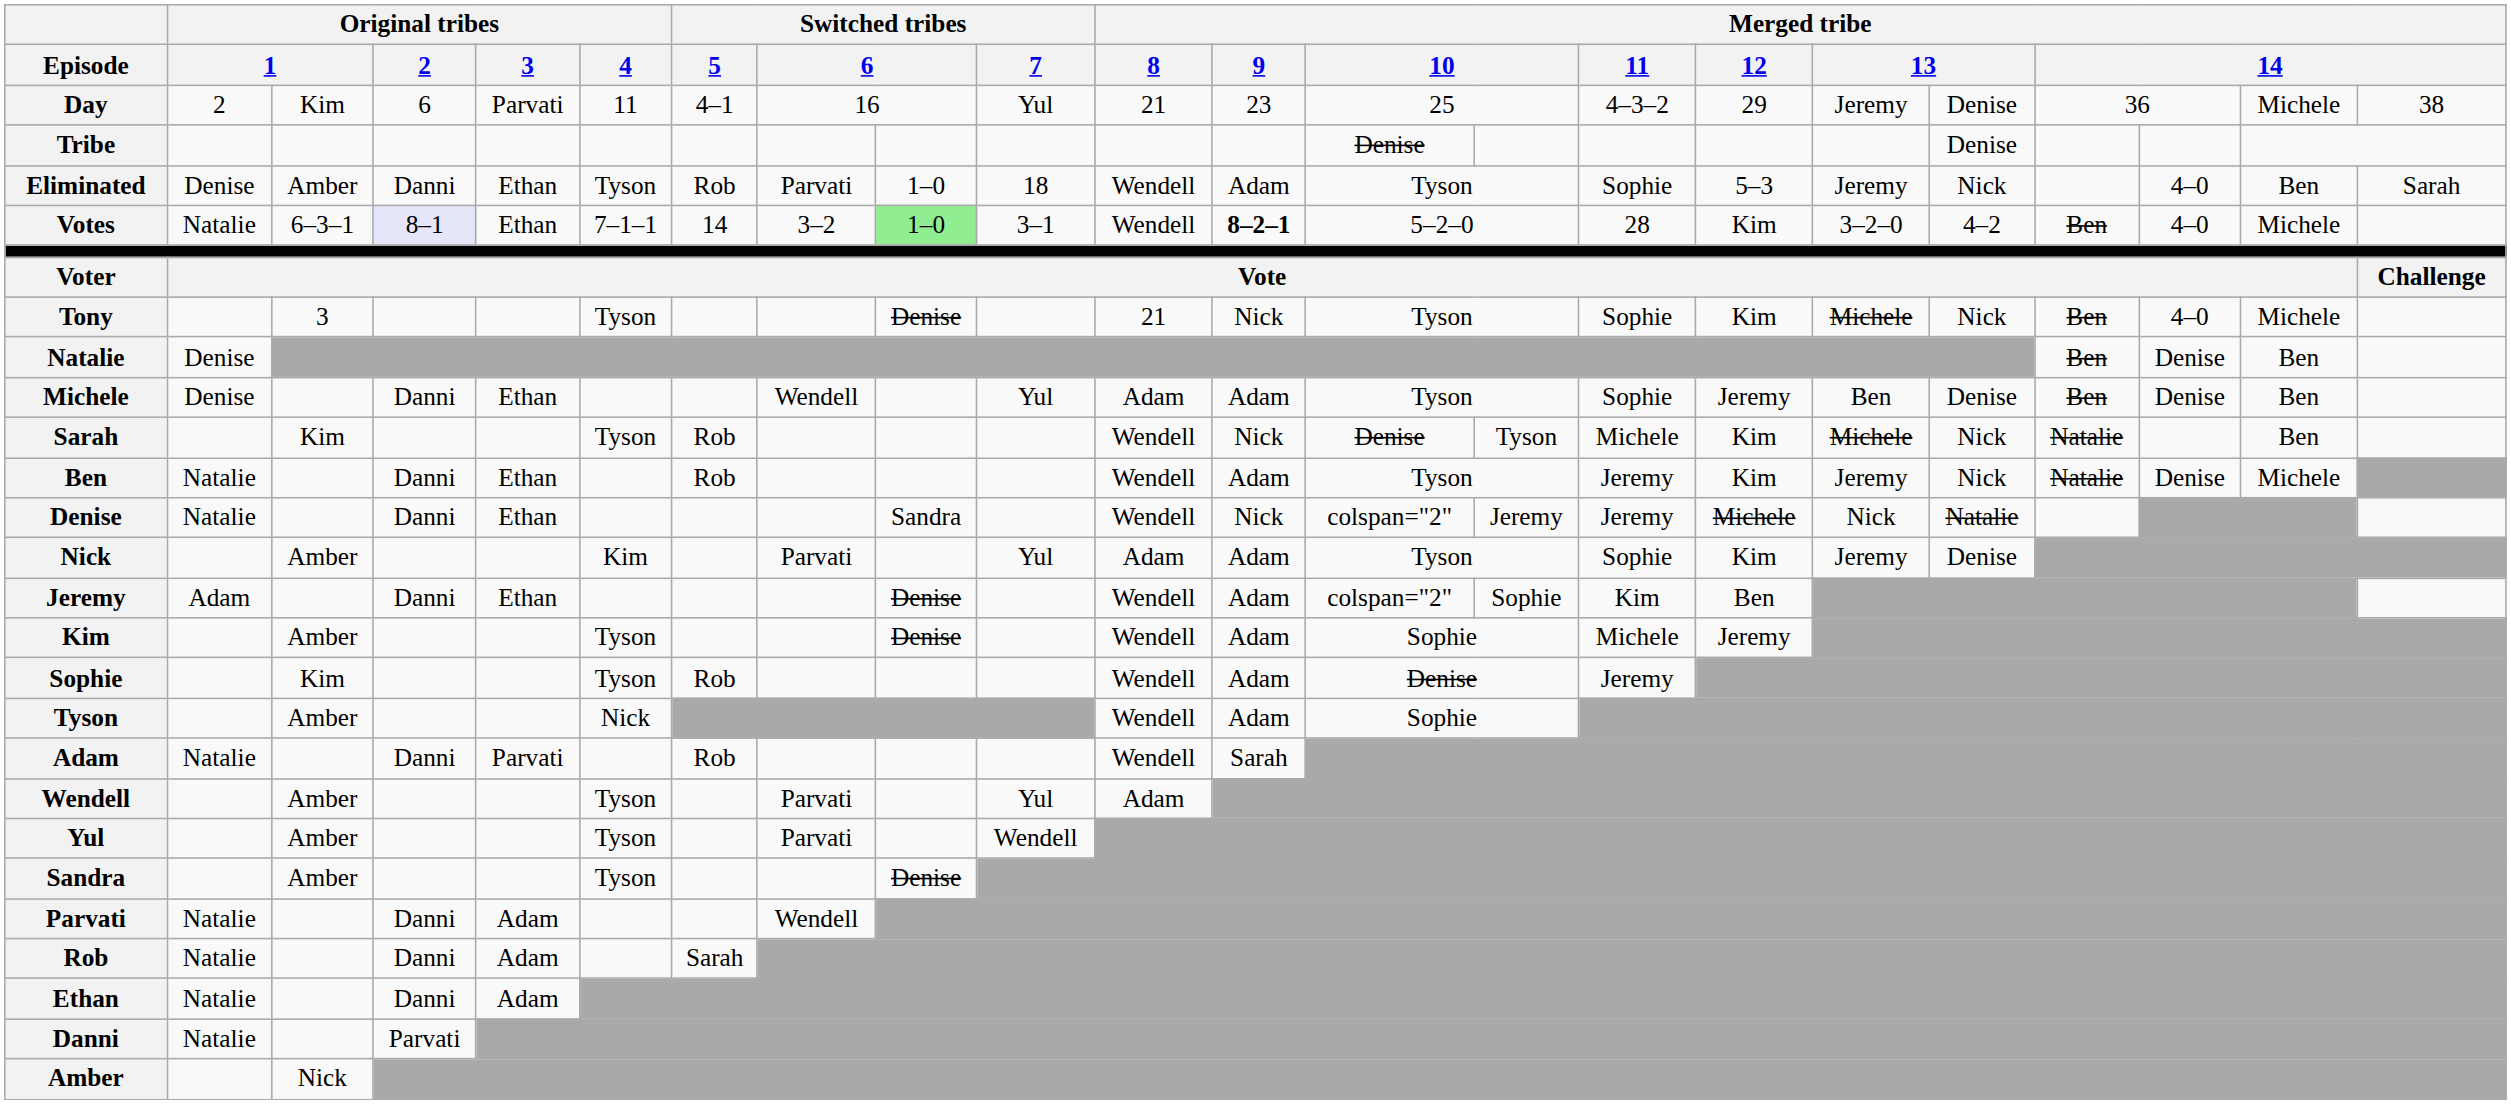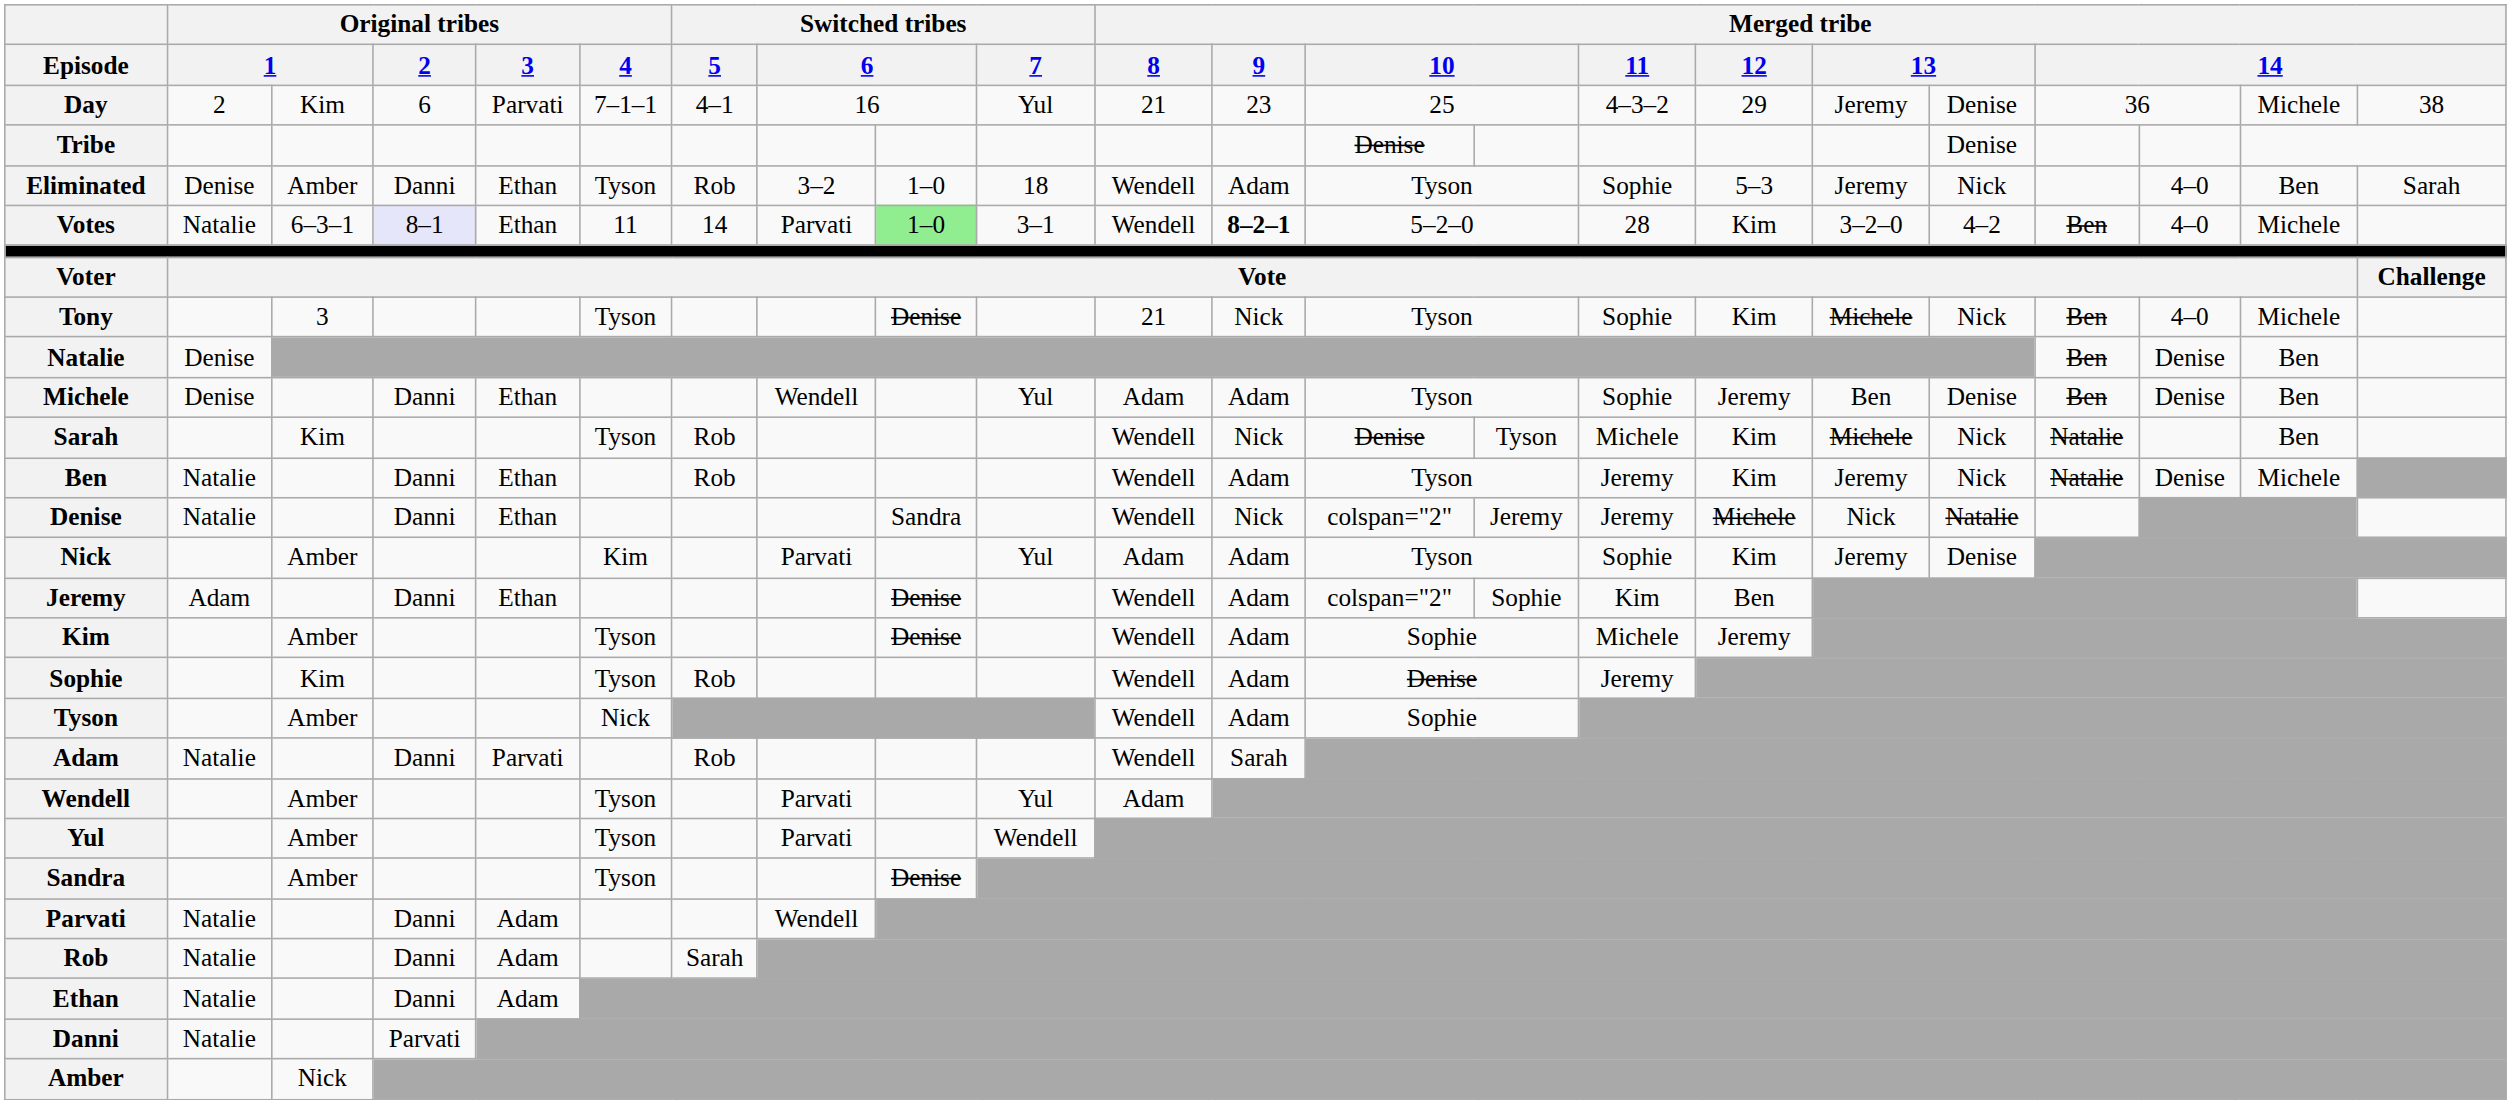(626, 104) 11 -> (626, 104) 7–1–1
(816, 184) Parvati -> (816, 184) 3–2
(626, 225) 7–1–1 -> (626, 225) 11
(816, 225) 3–2 -> (816, 225) Parvati
